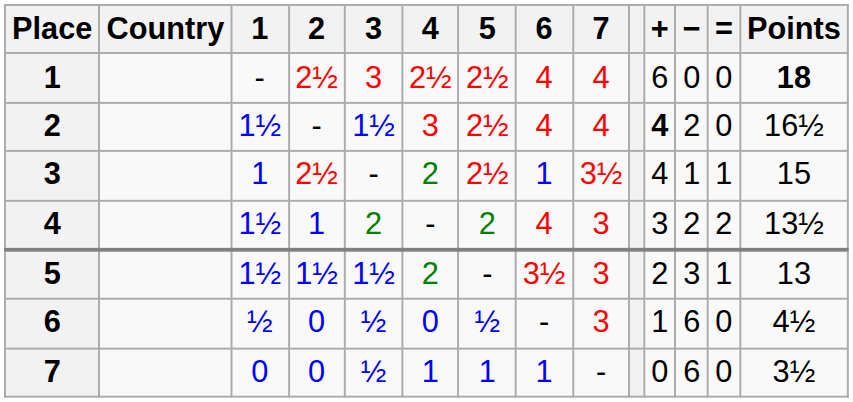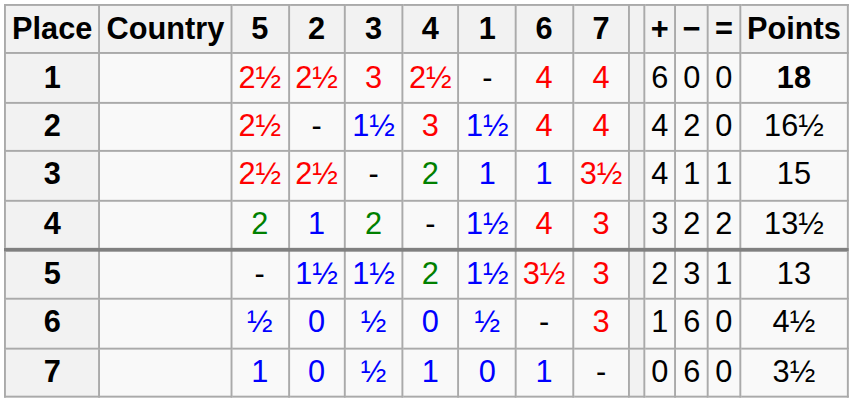columns swapped: (260, 28) <-> (487, 28)
(660, 126) bold -> (660, 126) normal
